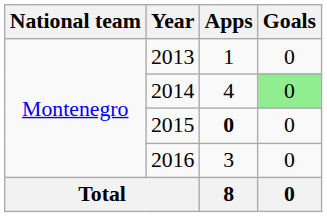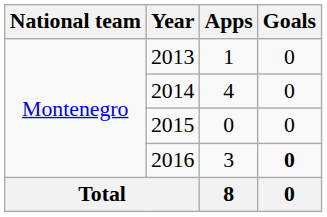(289, 90) lightgreen background -> (289, 90) no background
(229, 125) bold -> (229, 125) normal
(289, 159) normal -> (289, 159) bold
